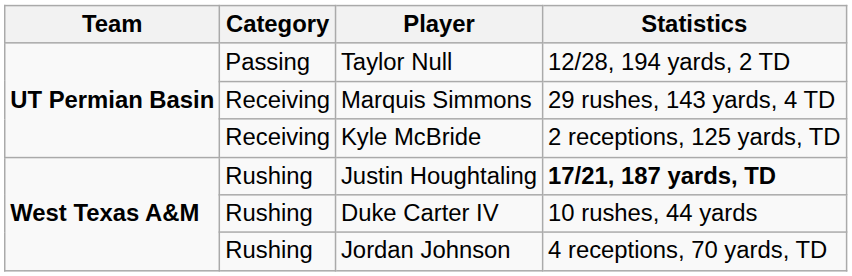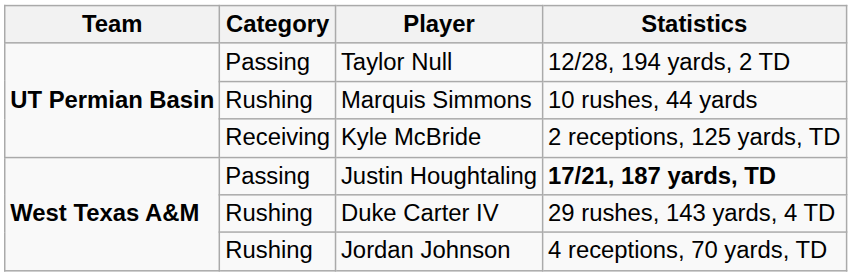(278, 99) Receiving -> (269, 99) Rushing
(692, 99) 29 rushes, 143 yards, 4 TD -> (653, 99) 10 rushes, 44 yards
(269, 175) Rushing -> (268, 175) Passing
(653, 213) 10 rushes, 44 yards -> (692, 213) 29 rushes, 143 yards, 4 TD
